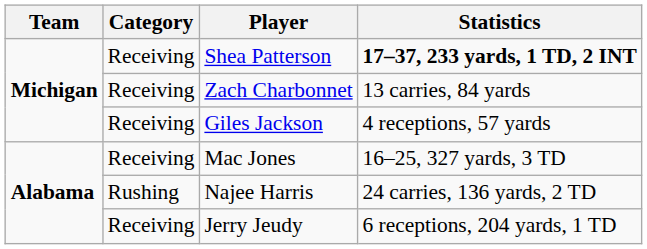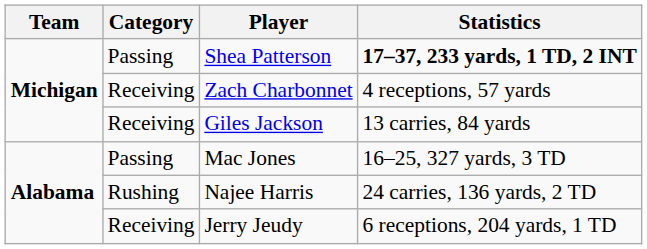(151, 55) Receiving -> (140, 55) Passing
(446, 89) 13 carries, 84 yards -> (457, 89) 4 receptions, 57 yards
(457, 123) 4 receptions, 57 yards -> (446, 123) 13 carries, 84 yards
(151, 157) Receiving -> (140, 157) Passing
